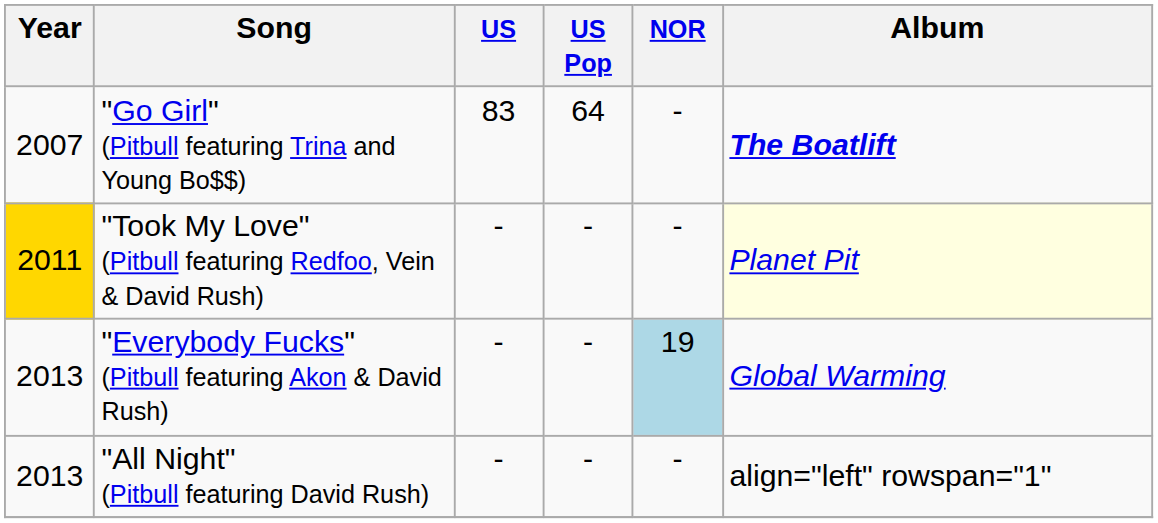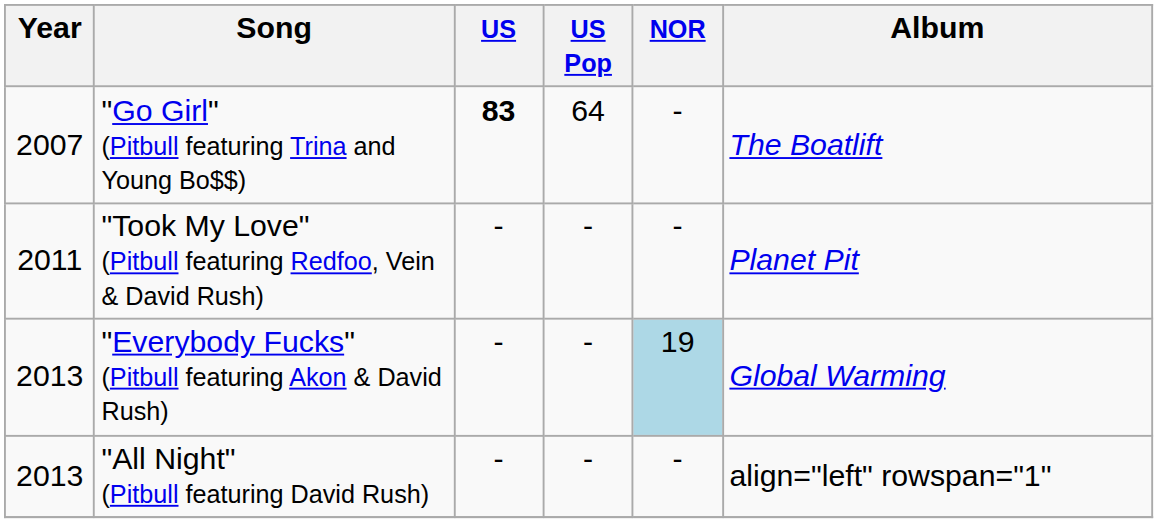(499, 110) normal -> (499, 110) bold
(813, 144) bold -> (806, 144) normal
(50, 260) gold background -> (50, 260) no background
(794, 260) lightyellow background -> (794, 260) no background
